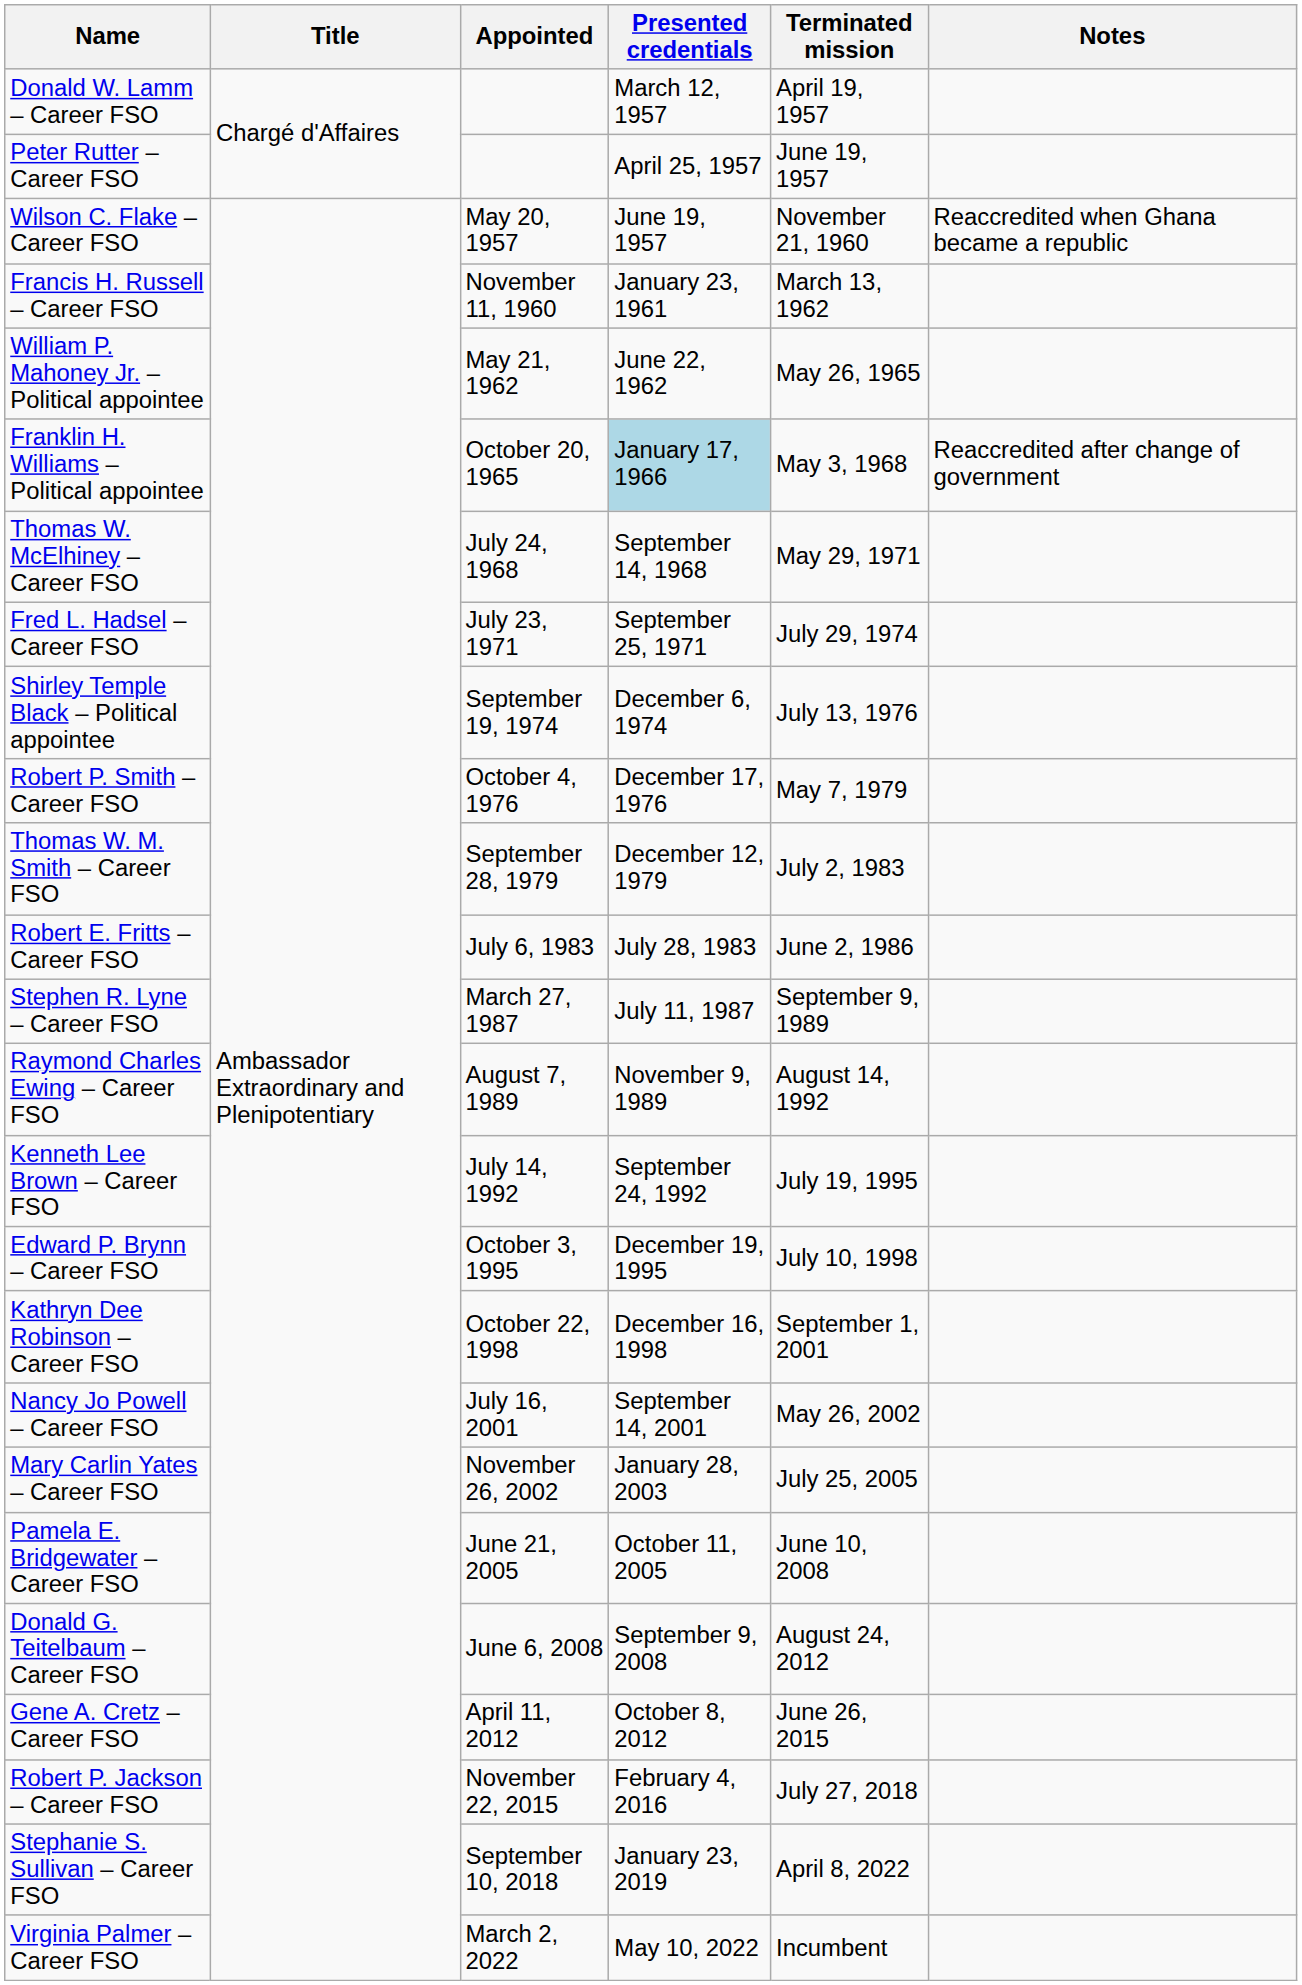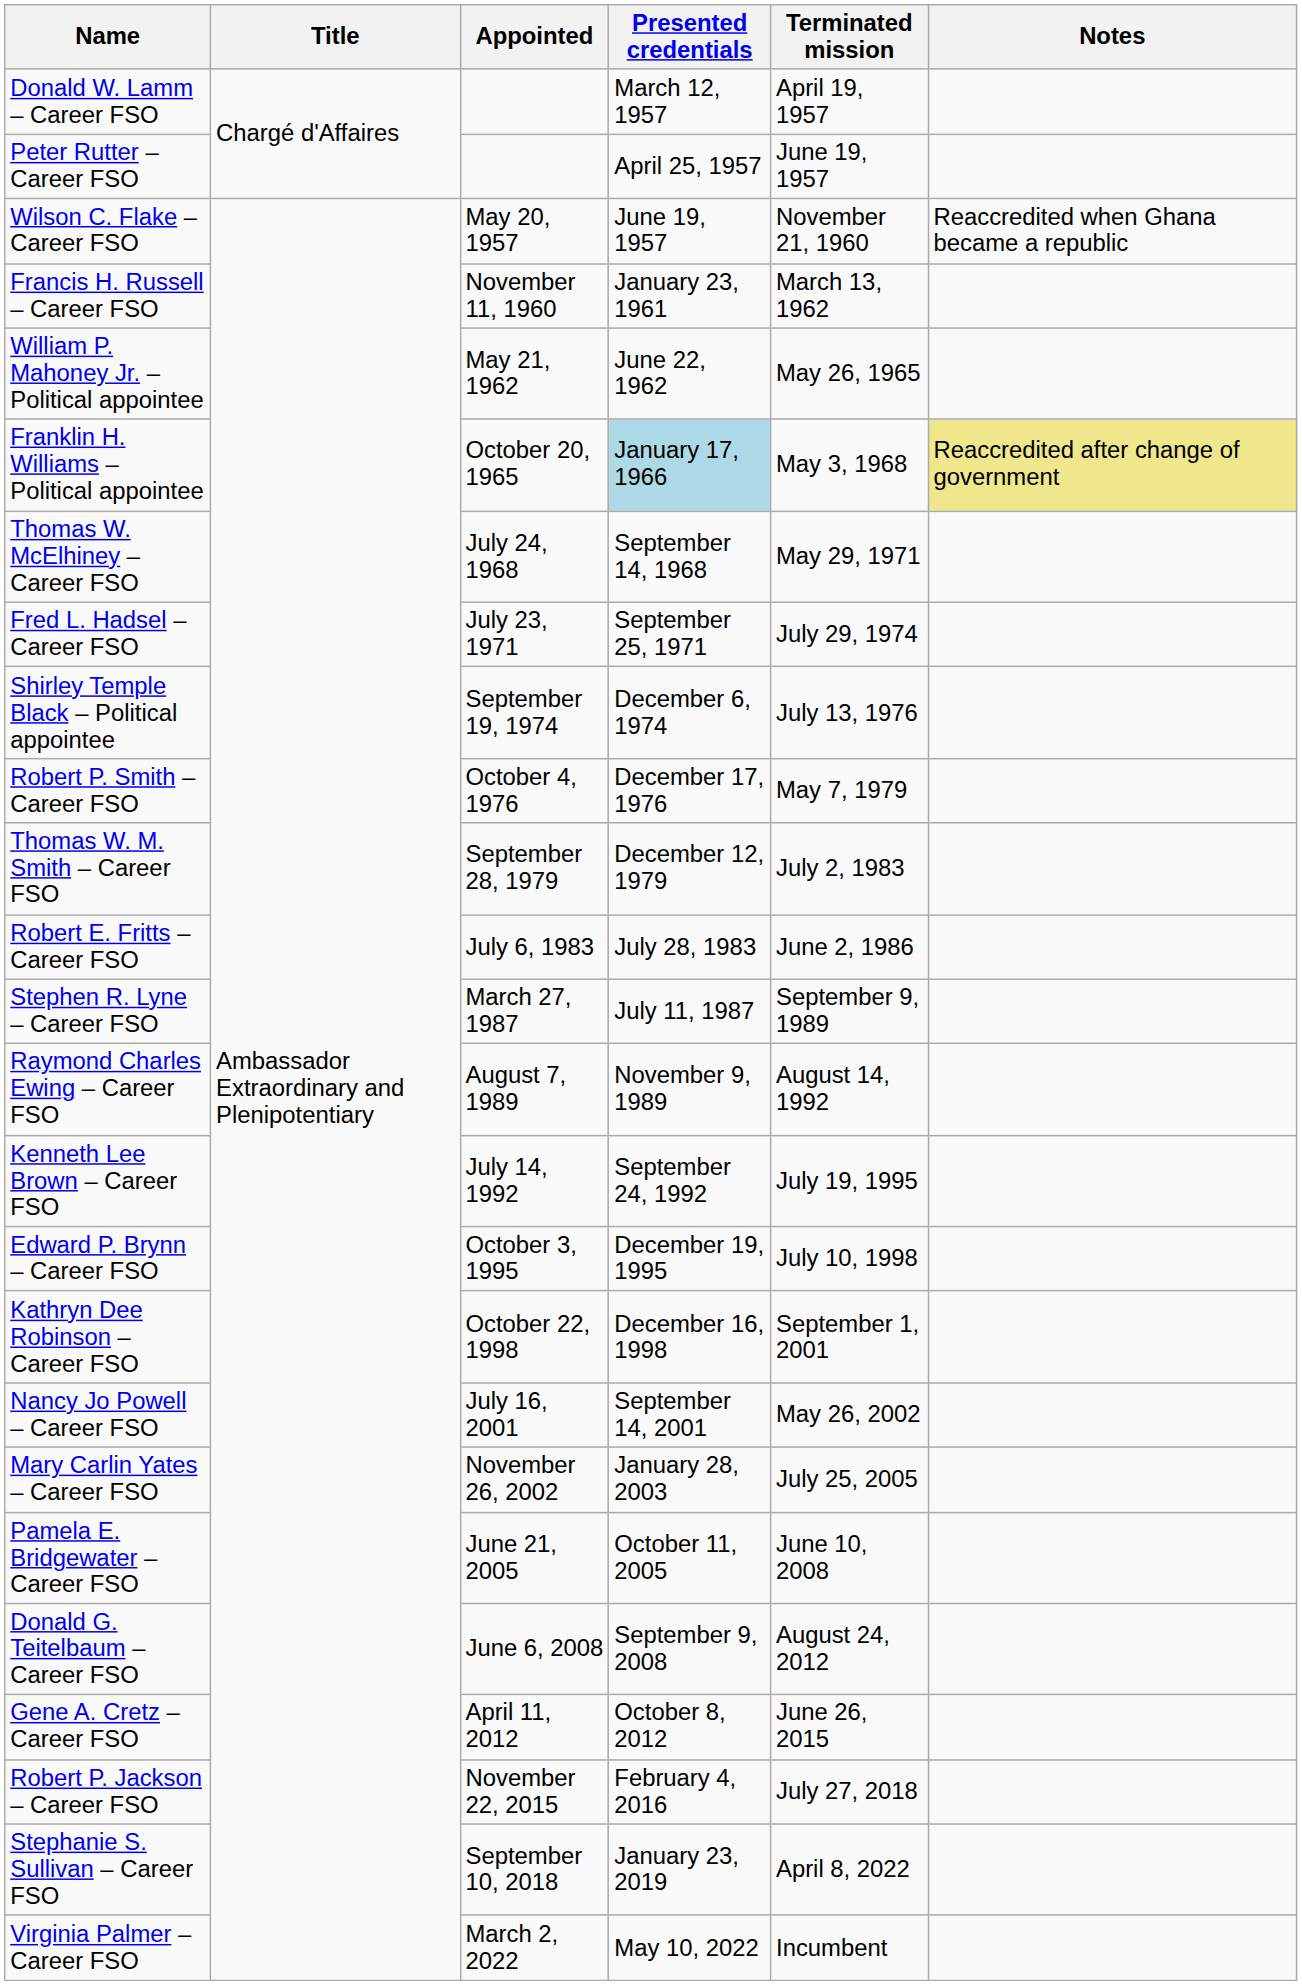(1087, 464) no background -> (1087, 464) khaki background
